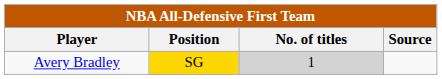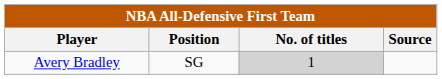(194, 62) gold background -> (194, 62) no background
